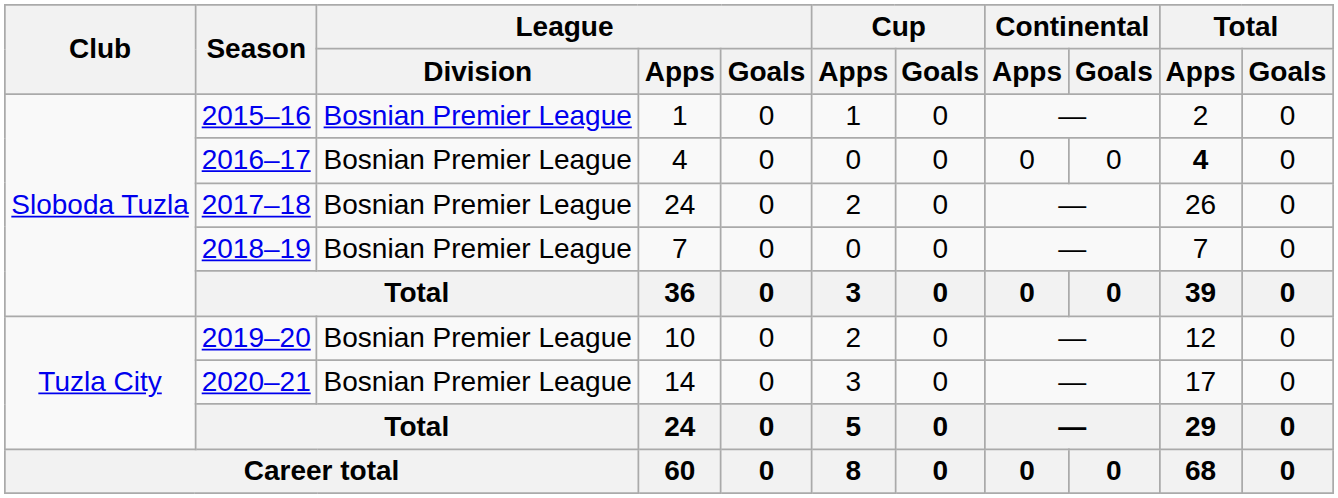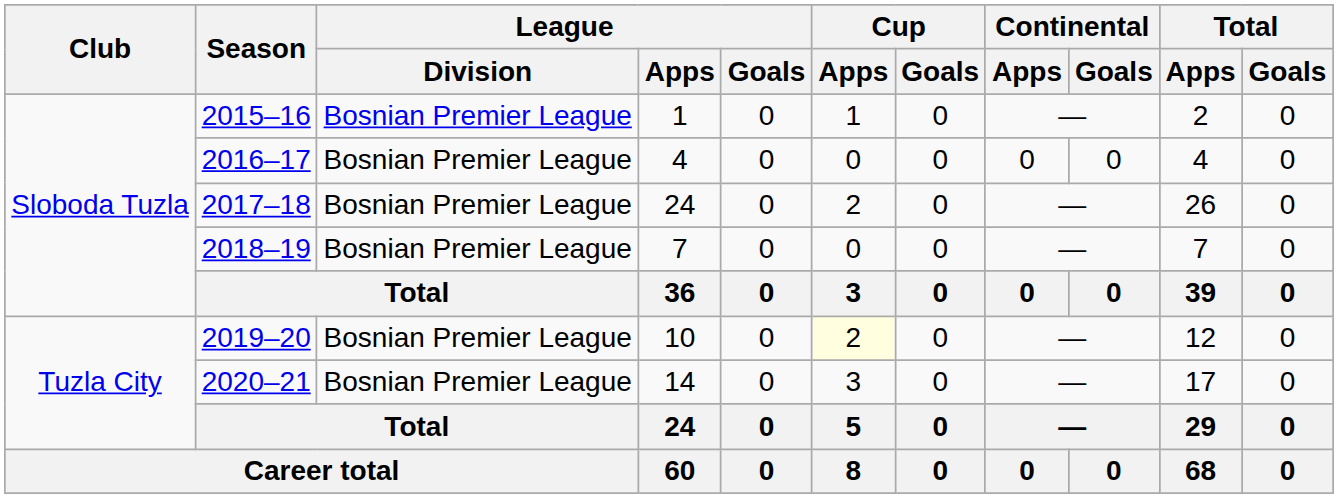(1201, 159) bold -> (1201, 159) normal
(853, 337) no background -> (853, 337) lightyellow background
